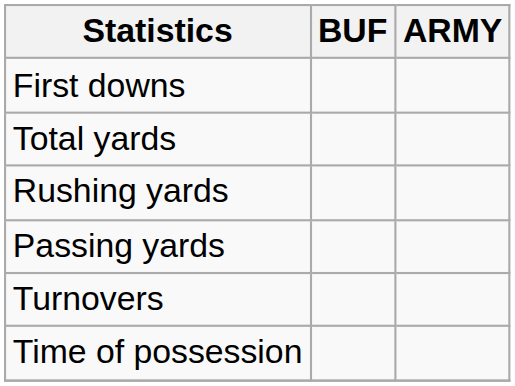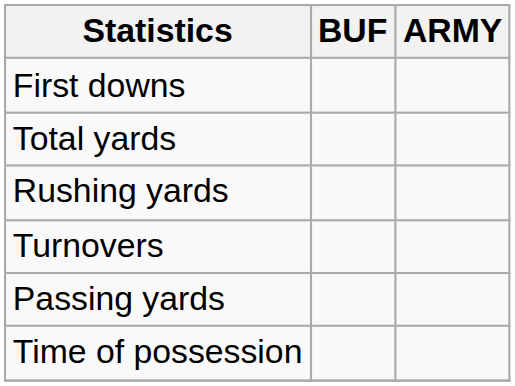rows swapped: (119, 245) <-> (88, 298)
